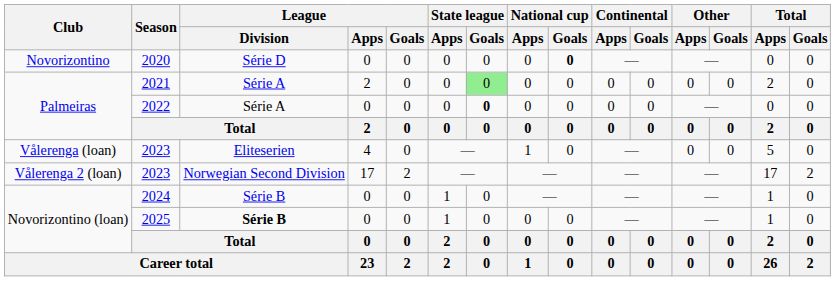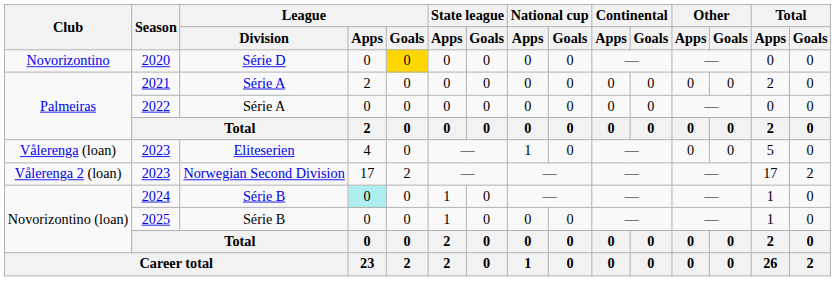(407, 60) no background -> (407, 60) gold background
(570, 60) bold -> (570, 60) normal
(487, 83) lightgreen background -> (487, 83) no background
(487, 106) bold -> (487, 106) normal
(367, 196) no background -> (367, 196) paleturquoise background
(264, 219) bold -> (264, 219) normal
